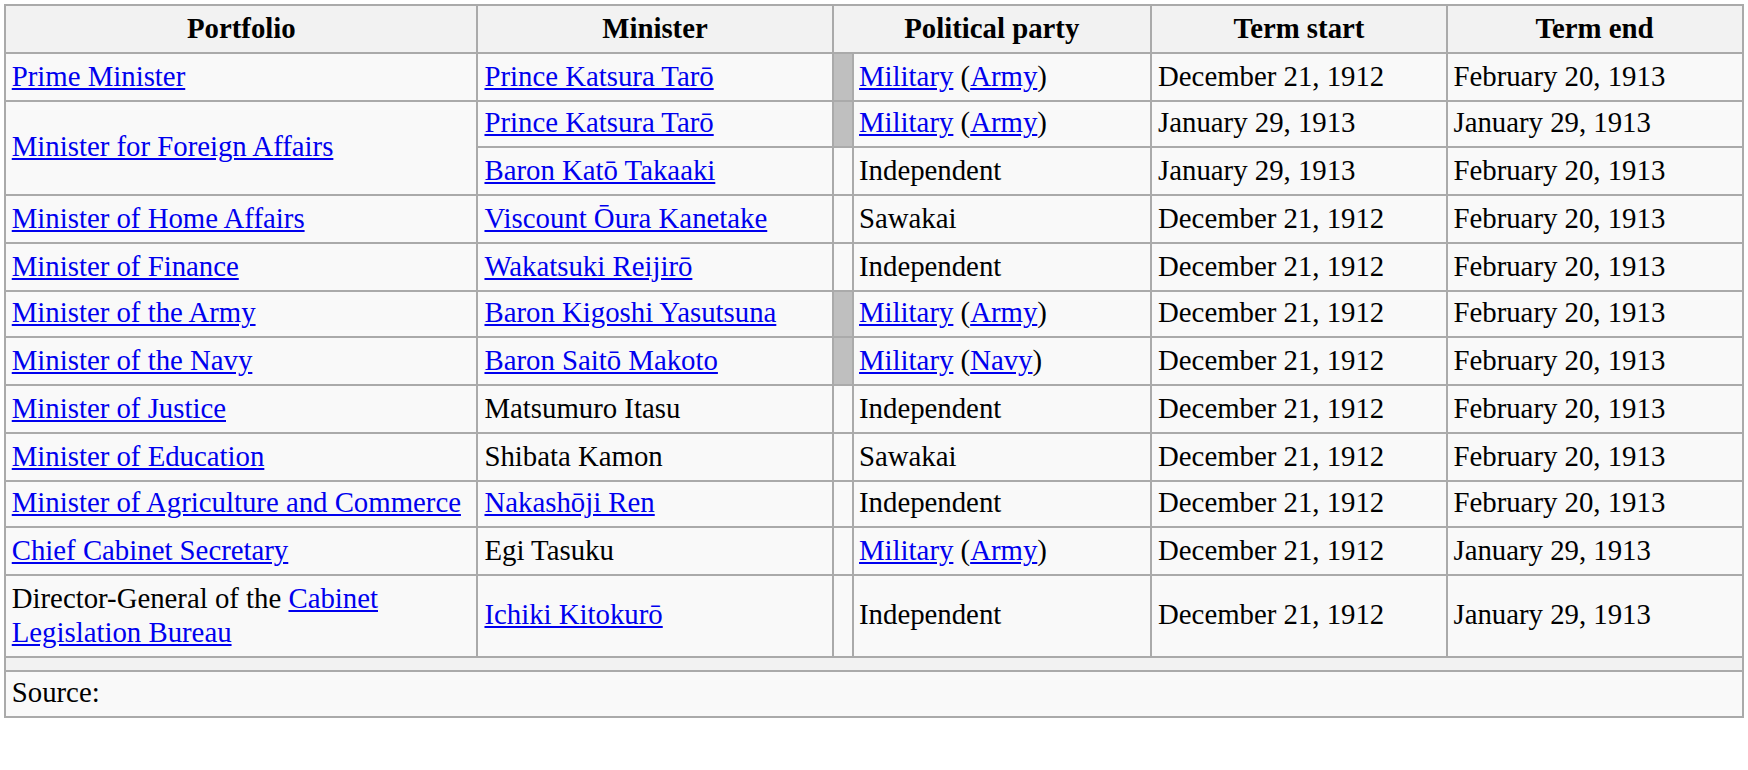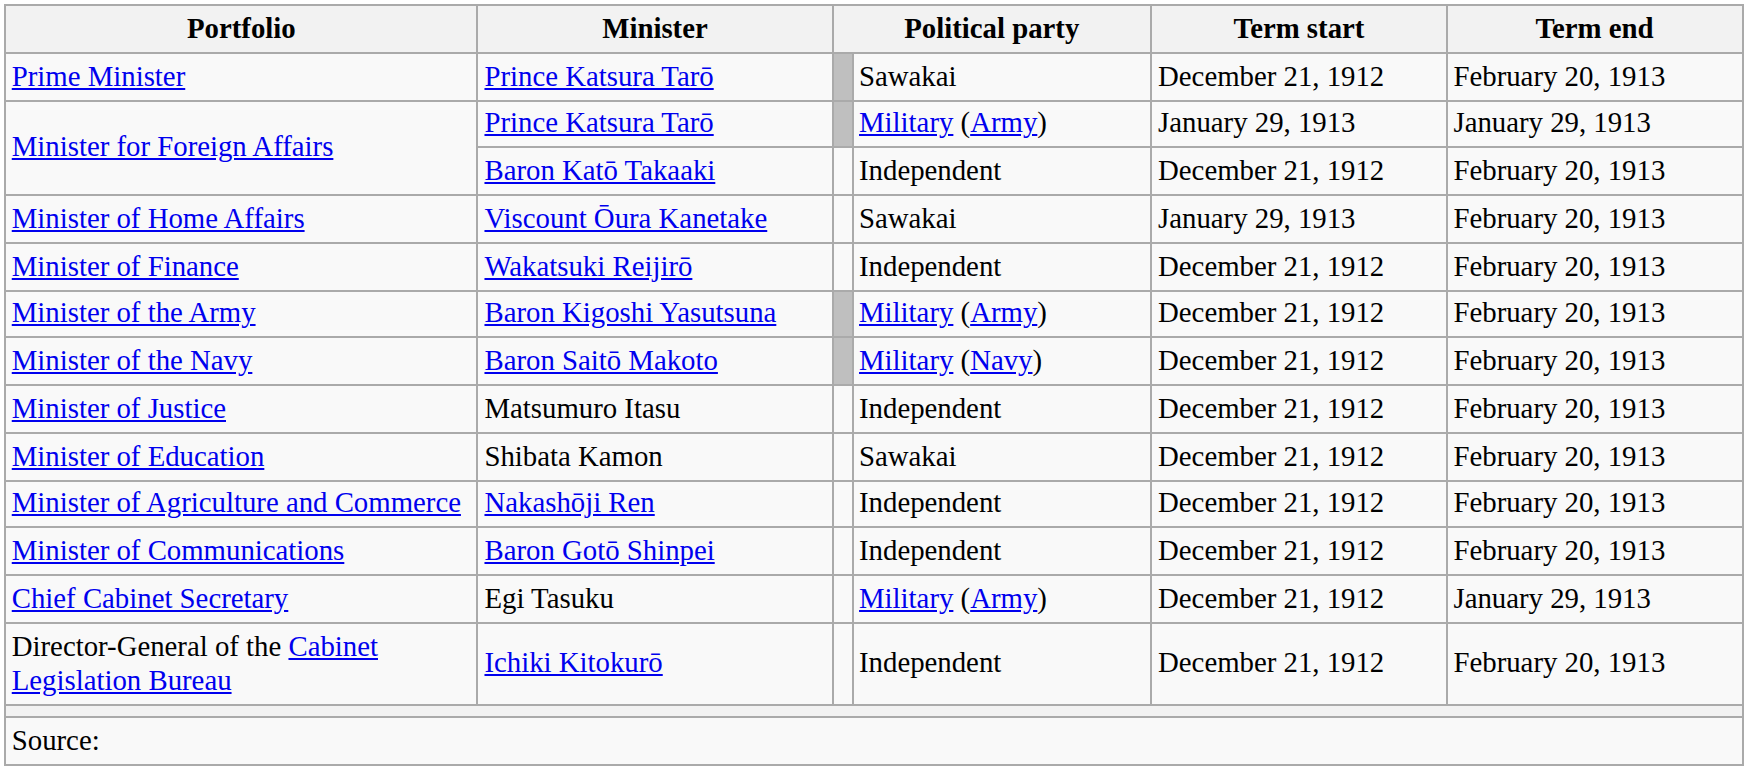(953, 76) Military (Army) -> (908, 76) Sawakai
(1257, 171) January 29, 1913 -> (1271, 171) December 21, 1912
(1271, 218) December 21, 1912 -> (1257, 218) January 29, 1913
+ row: (178, 551)
(1552, 615) January 29, 1913 -> (1559, 663) February 20, 1913
